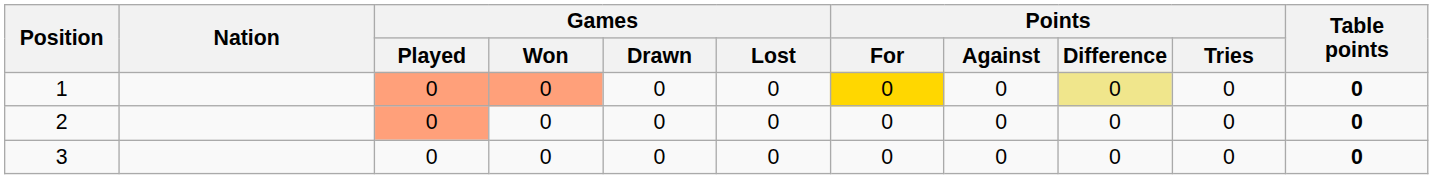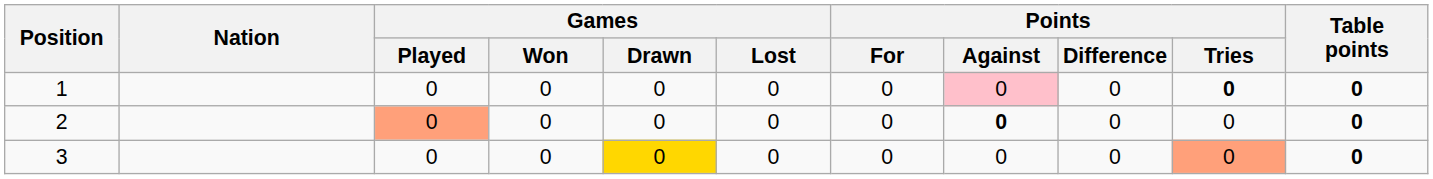(432, 88) lightsalmon background -> (432, 88) no background
(546, 88) lightsalmon background -> (546, 88) no background
(887, 88) gold background -> (887, 88) no background
(1001, 88) no background -> (1001, 88) pink background
(1115, 88) khaki background -> (1115, 88) no background
(1229, 88) normal -> (1229, 88) bold
(1001, 122) normal -> (1001, 122) bold
(659, 156) no background -> (659, 156) gold background
(1229, 156) no background -> (1229, 156) lightsalmon background
